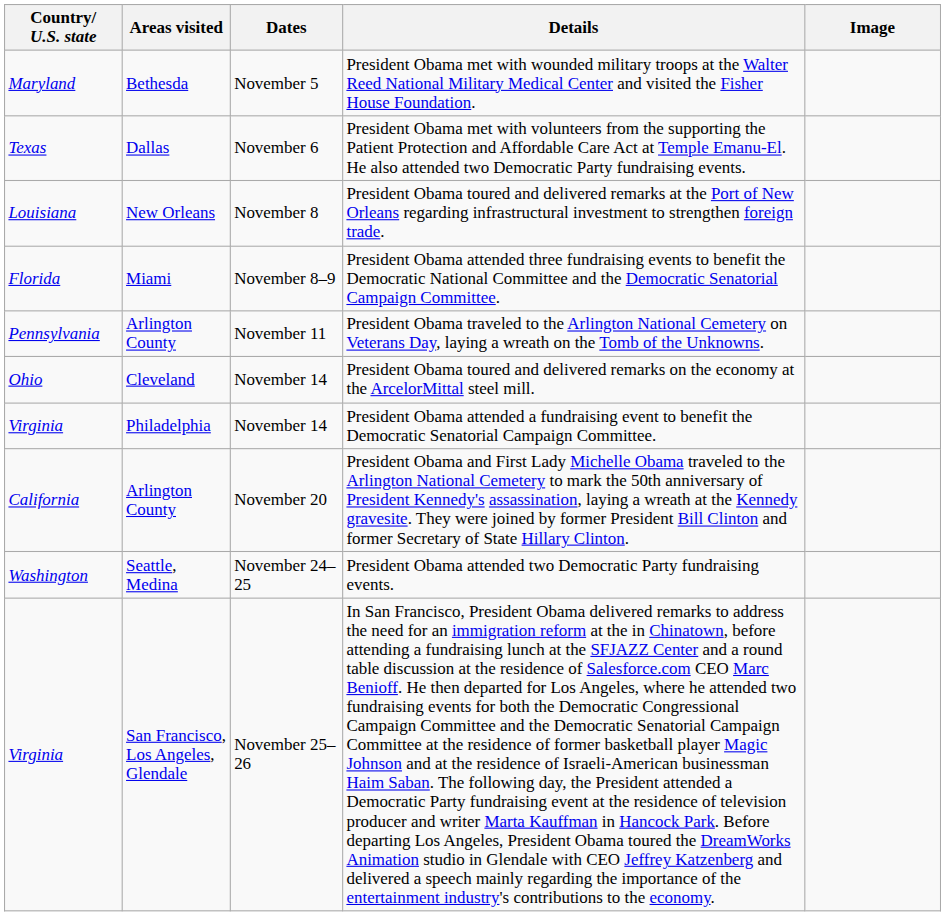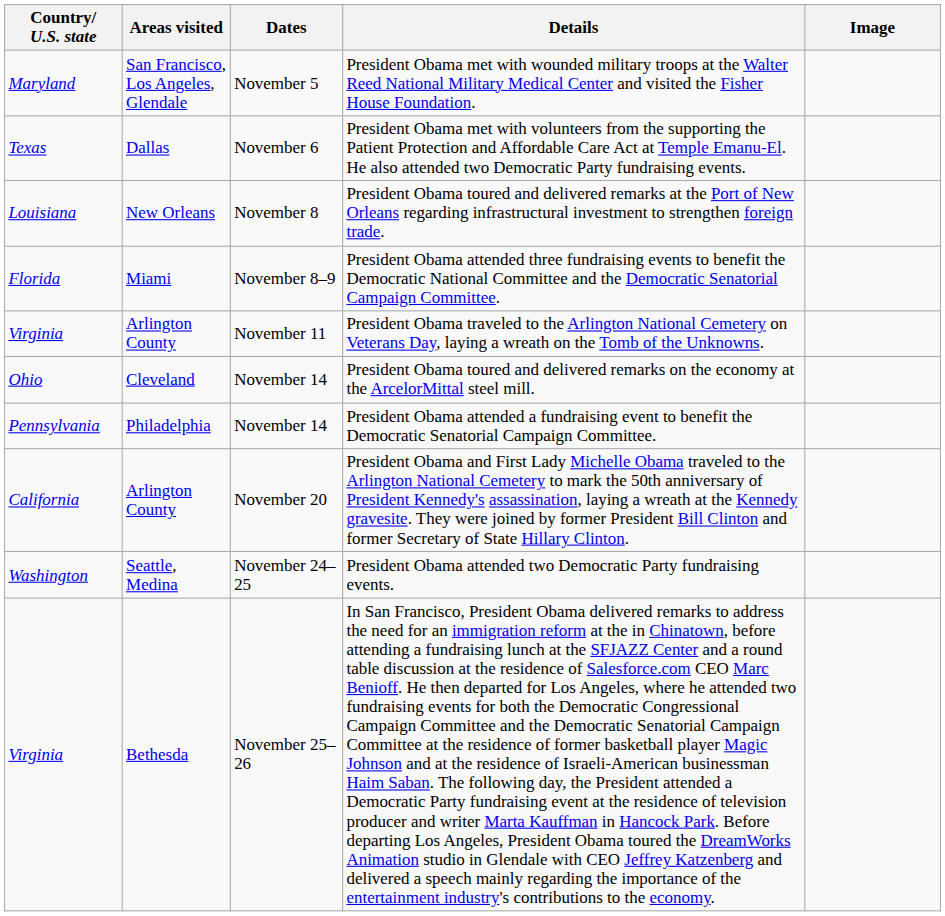(157, 83) Bethesda -> (176, 83) San Francisco, Los Angeles, Glendale
(54, 333) Pennsylvania -> (36, 333) Virginia
(36, 425) Virginia -> (54, 425) Pennsylvania
(176, 754) San Francisco, Los Angeles, Glendale -> (157, 754) Bethesda
